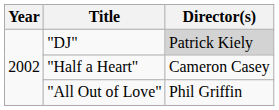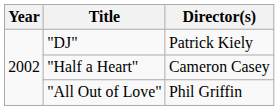(211, 42) lightgrey background -> (211, 42) no background
